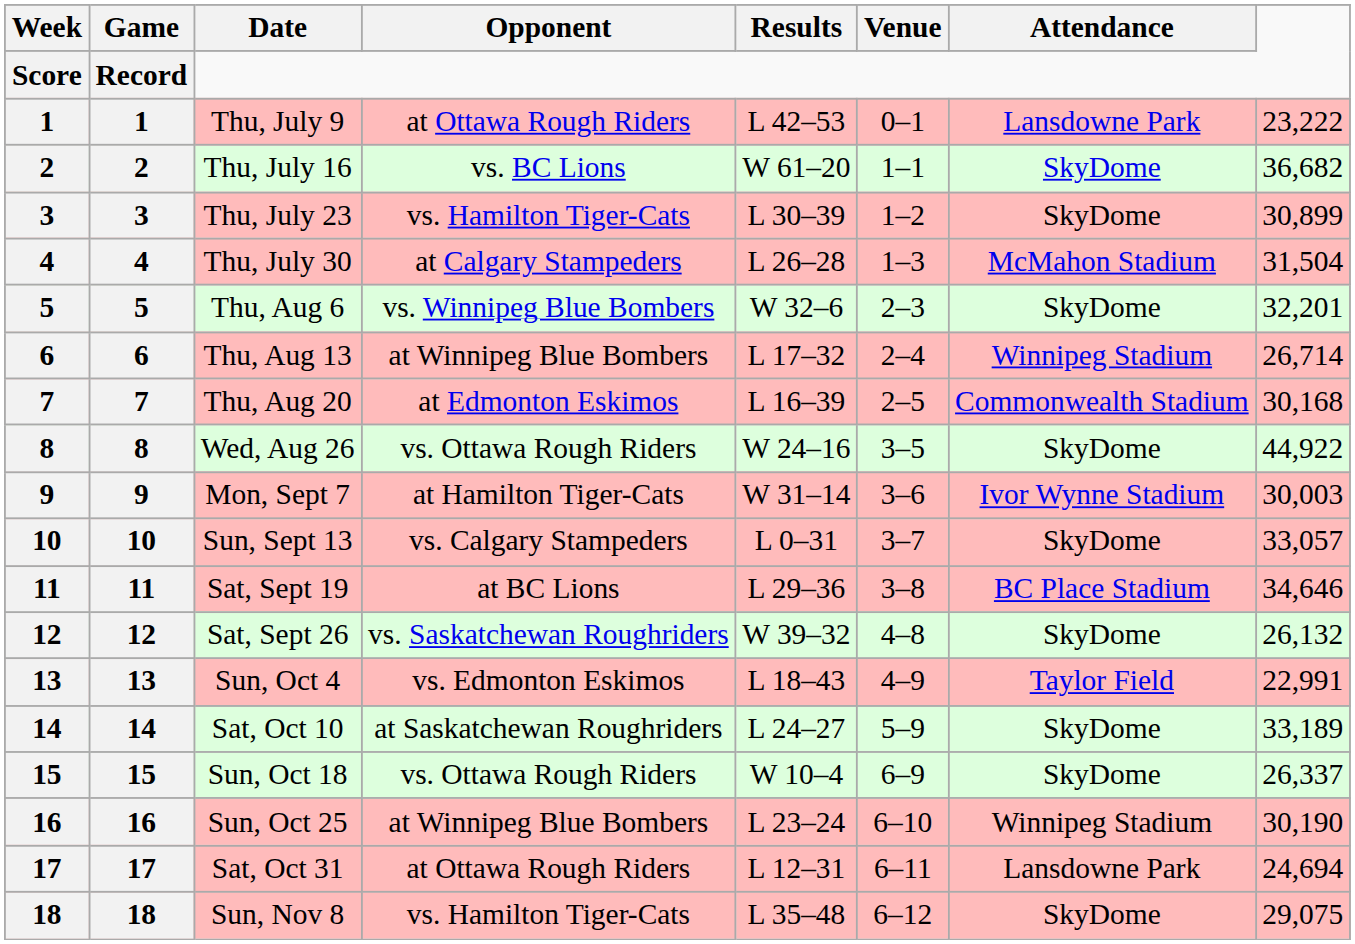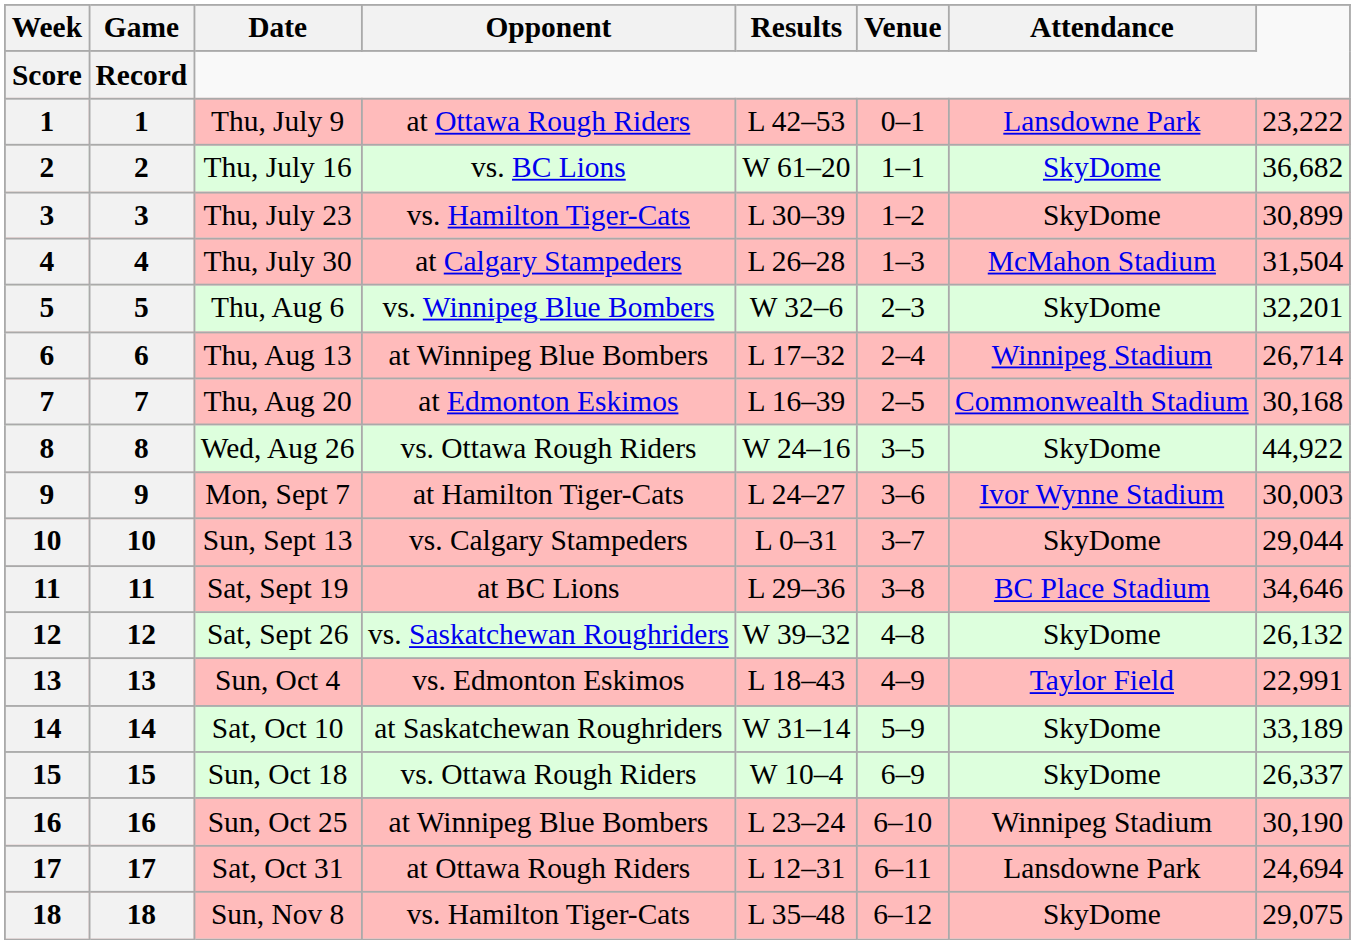(796, 494) W 31–14 -> (796, 494) L 24–27
(1303, 541) 33,057 -> (1303, 541) 29,044
(796, 728) L 24–27 -> (796, 728) W 31–14
